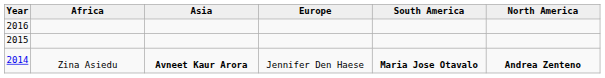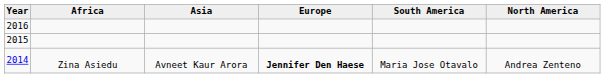(201, 61) bold -> (201, 61) normal
(315, 61) normal -> (315, 61) bold
(429, 61) bold -> (429, 61) normal
(543, 61) bold -> (543, 61) normal
